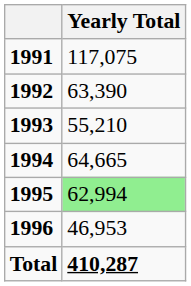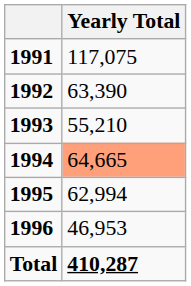(97, 159) no background -> (97, 159) lightsalmon background
(97, 194) lightgreen background -> (97, 194) no background
